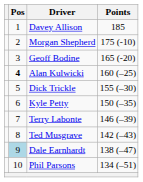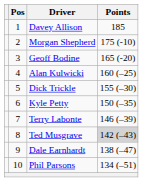(18, 73) bold -> (18, 73) normal
(118, 134) no background -> (118, 134) lightgrey background
(18, 149) lightblue background -> (18, 149) no background
